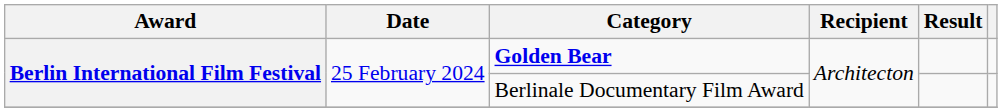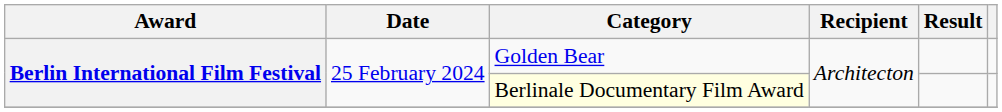(553, 55) bold -> (549, 55) normal
(649, 90) no background -> (649, 90) lightyellow background
